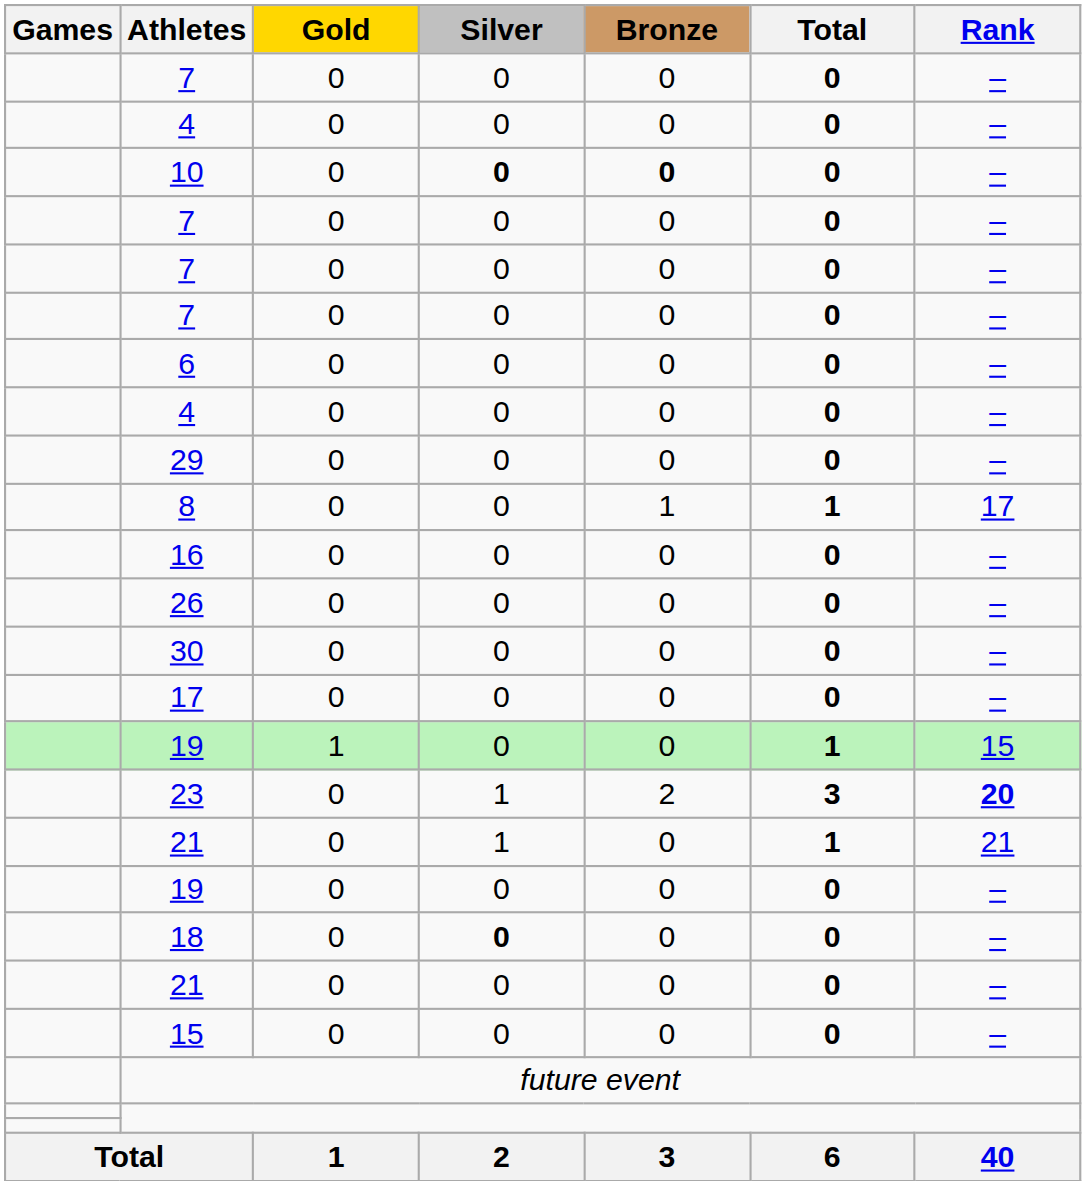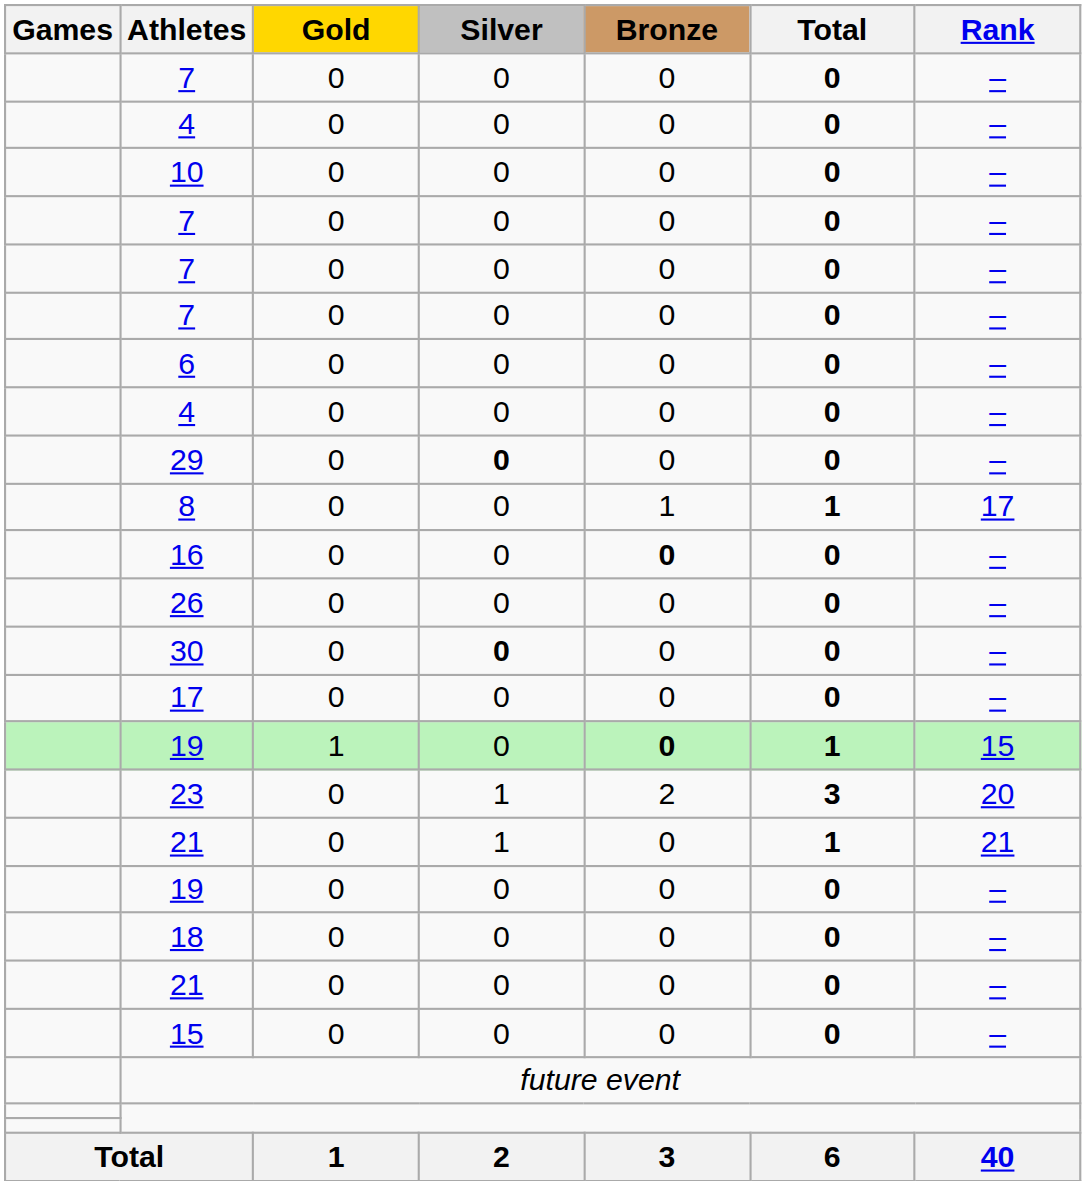(501, 173) bold -> (501, 173) normal
(667, 173) bold -> (667, 173) normal
(501, 459) normal -> (501, 459) bold
(667, 555) normal -> (667, 555) bold
(501, 650) normal -> (501, 650) bold
(667, 746) normal -> (667, 746) bold
(998, 794) bold -> (998, 794) normal
(501, 937) bold -> (501, 937) normal
